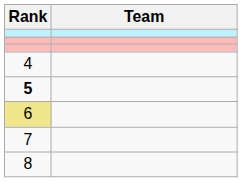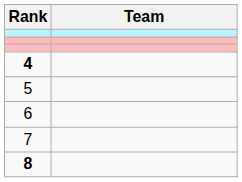(28, 64) normal -> (28, 64) bold
(28, 89) bold -> (28, 89) normal
(28, 114) khaki background -> (28, 114) no background
(28, 164) normal -> (28, 164) bold
